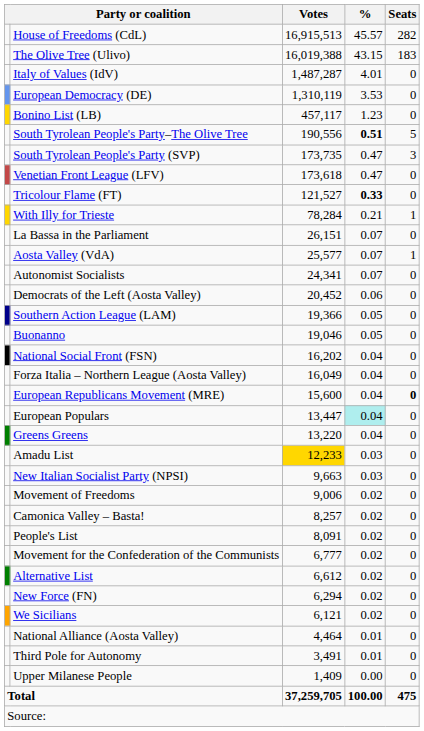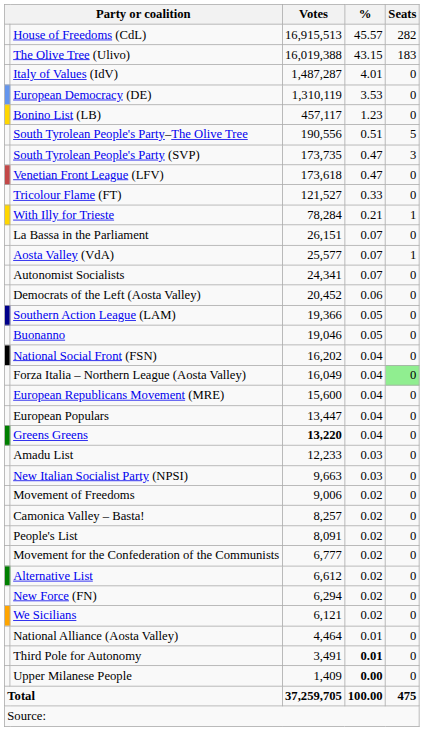(371, 134) bold -> (371, 134) normal
(371, 194) bold -> (371, 194) normal
(413, 375) no background -> (413, 375) lightgreen background
(413, 395) bold -> (413, 395) normal
(371, 415) paleturquoise background -> (371, 415) no background
(325, 435) normal -> (325, 435) bold
(325, 455) gold background -> (325, 455) no background
(371, 656) normal -> (371, 656) bold
(371, 676) normal -> (371, 676) bold
